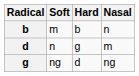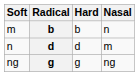columns swapped: (26, 12) <-> (59, 12)
(78, 46) g -> (78, 46) d
(78, 63) d -> (78, 63) g
